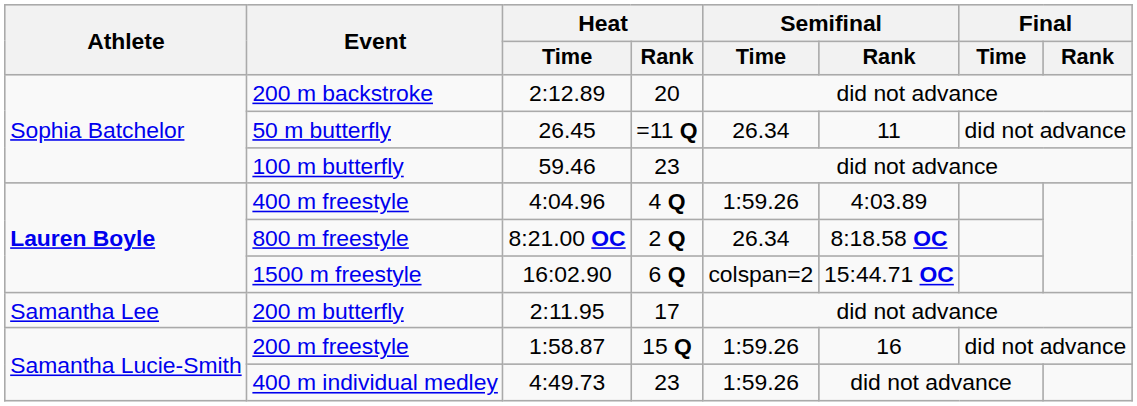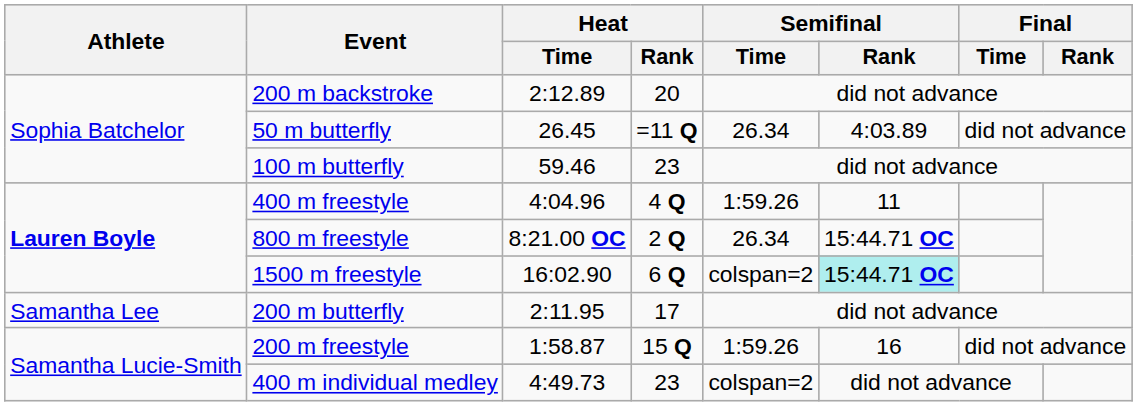(889, 130) 11 -> (889, 130) 4:03.89
(889, 202) 4:03.89 -> (889, 202) 11
(889, 238) 8:18.58 OC -> (889, 238) 15:44.71 OC
(889, 274) no background -> (889, 274) paleturquoise background
(761, 383) 1:59.26 -> (761, 383) colspan=2
